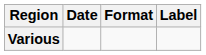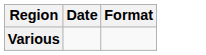- column: (179, 15)
